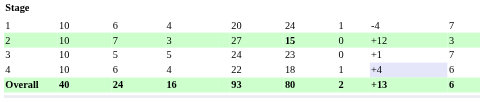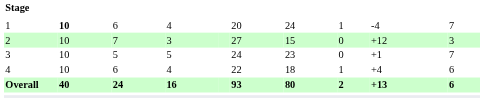(64, 25) normal -> (64, 25) bold
(290, 40) bold -> (290, 40) normal
(377, 70) lavender background -> (377, 70) no background
